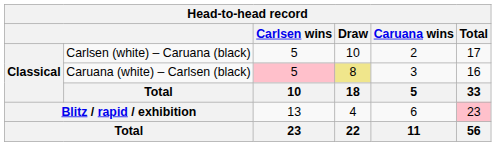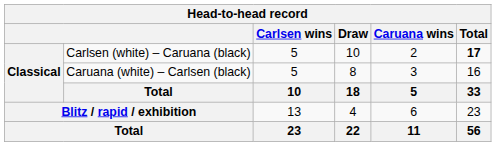(474, 53) normal -> (474, 53) bold
(294, 72) pink background -> (294, 72) no background
(353, 72) khaki background -> (353, 72) no background
(474, 111) pink background -> (474, 111) no background
